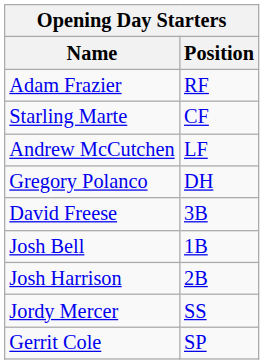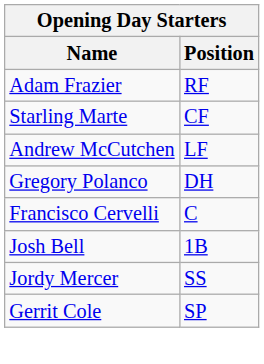- row: (63, 213)
+ row: (84, 213)
- row: (65, 278)
